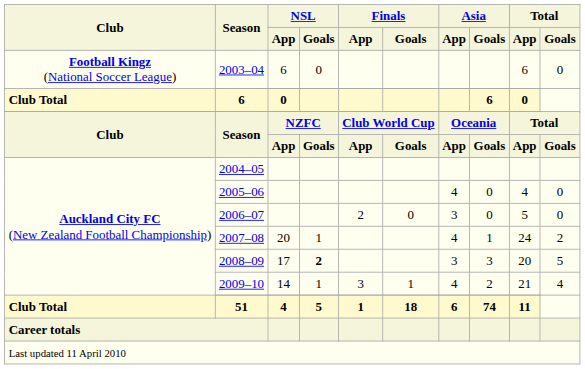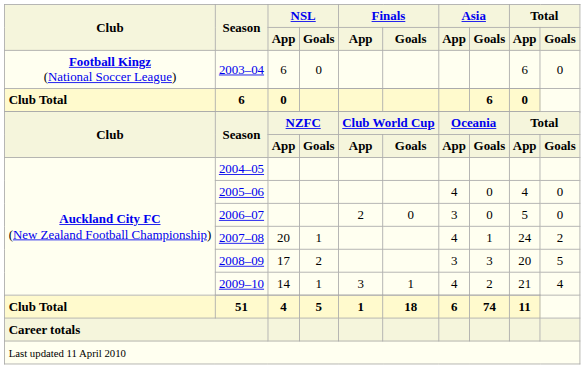(319, 260) bold -> (319, 260) normal
